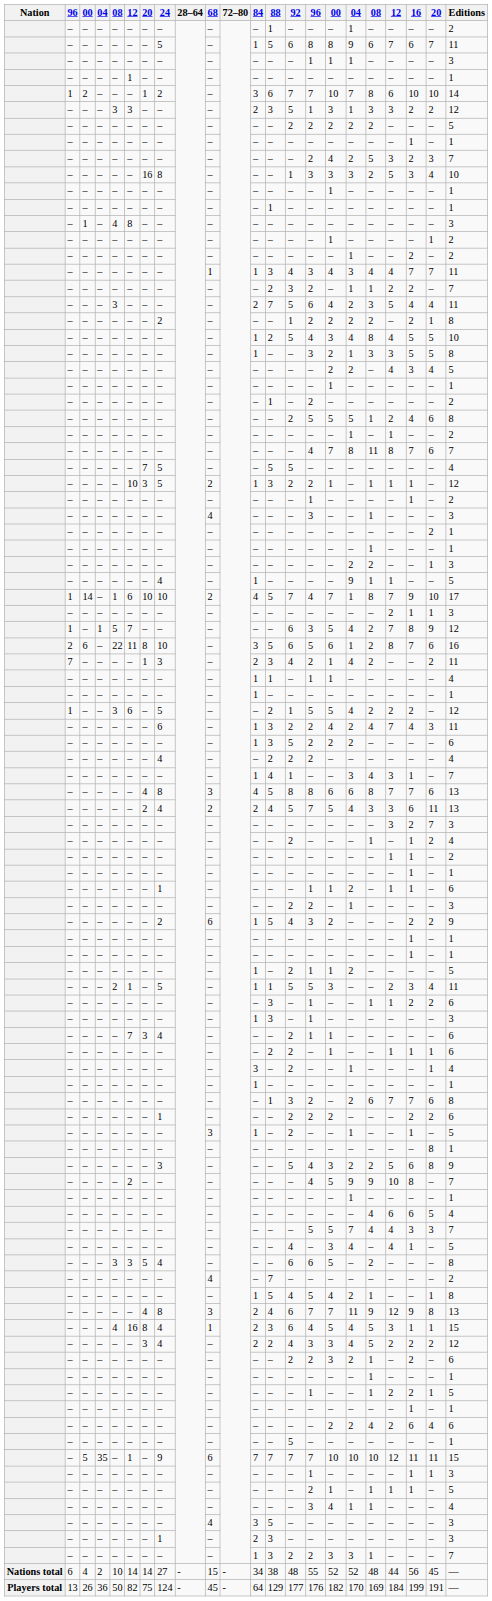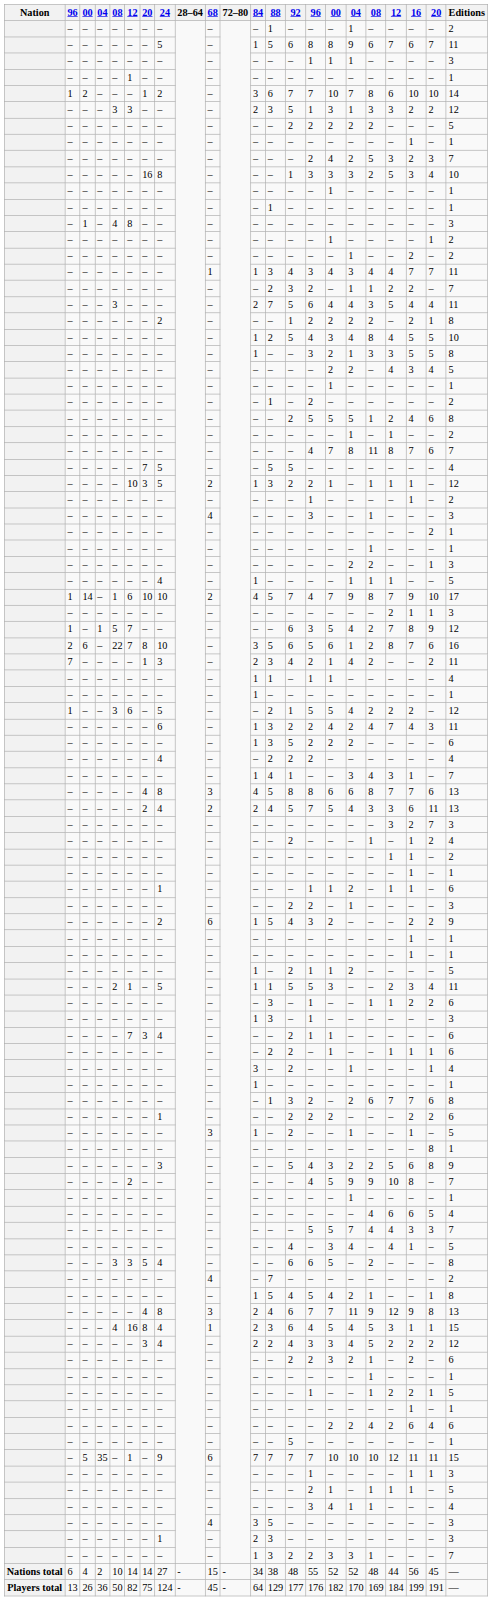(351, 304) 2 -> (351, 304) 4
(351, 581) 9 -> (351, 581) 1
(351, 597) 1 -> (351, 597) 9
(132, 645) 11 -> (130, 645) 7
